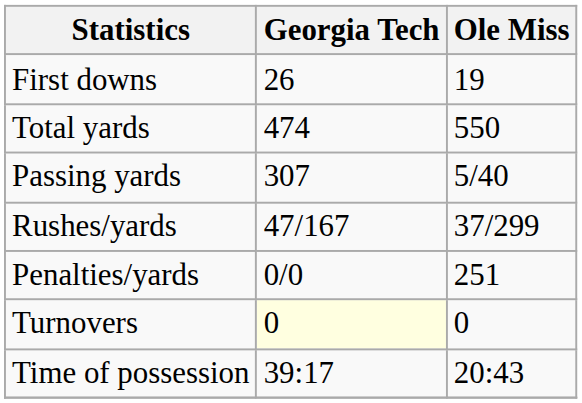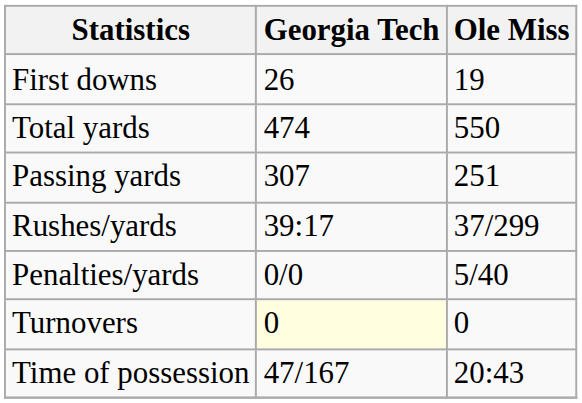(481, 176) 5/40 -> (477, 176) 251
(307, 225) 47/167 -> (299, 225) 39:17
(477, 274) 251 -> (481, 274) 5/40
(299, 372) 39:17 -> (307, 372) 47/167
